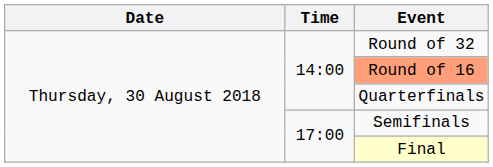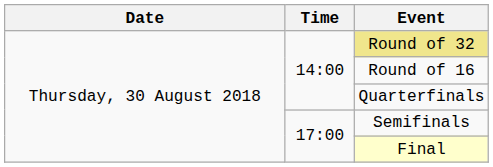(421, 44) no background -> (421, 44) khaki background
(421, 70) lightsalmon background -> (421, 70) no background
